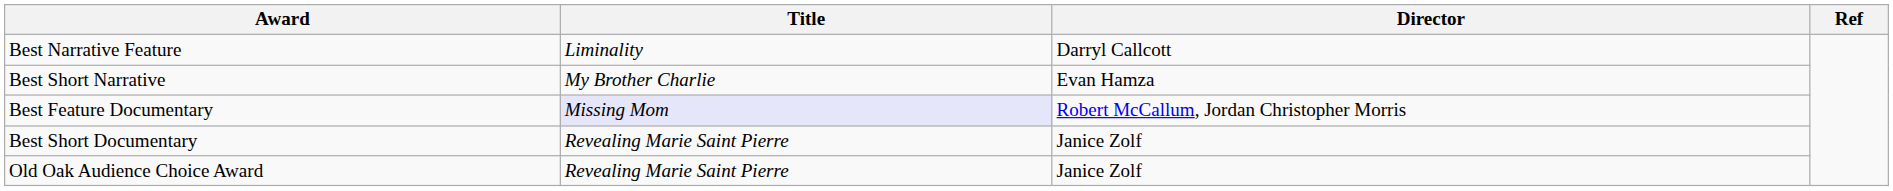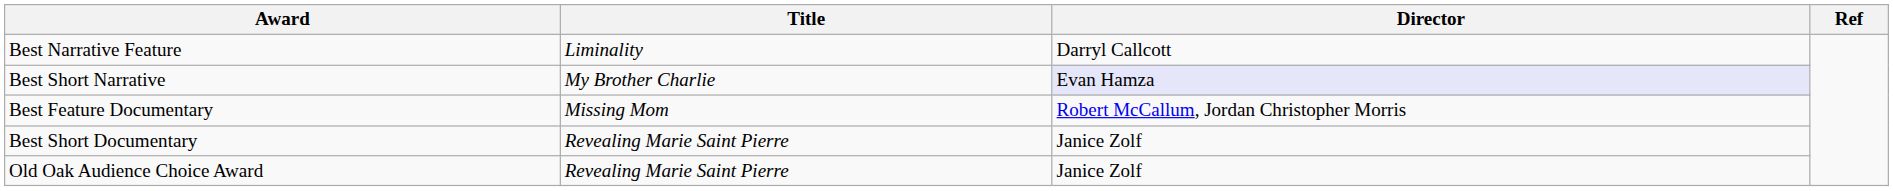(1106, 79) no background -> (1106, 79) lavender background
(617, 110) lavender background -> (617, 110) no background
